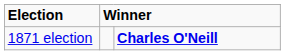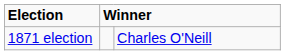(167, 38) bold -> (164, 38) normal
